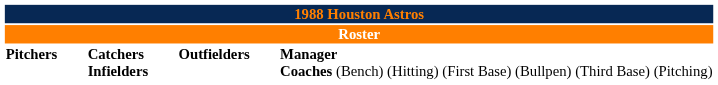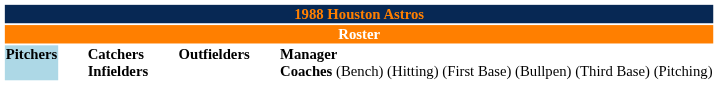(32, 54) no background -> (32, 54) lightblue background
